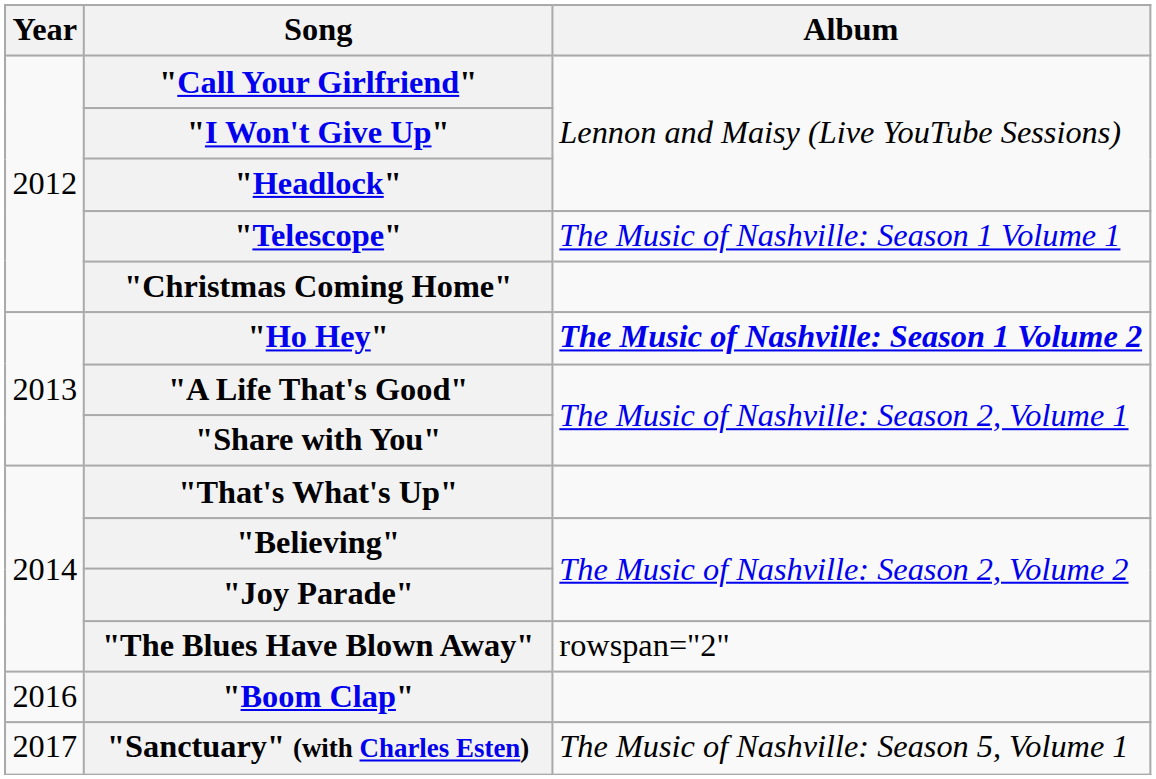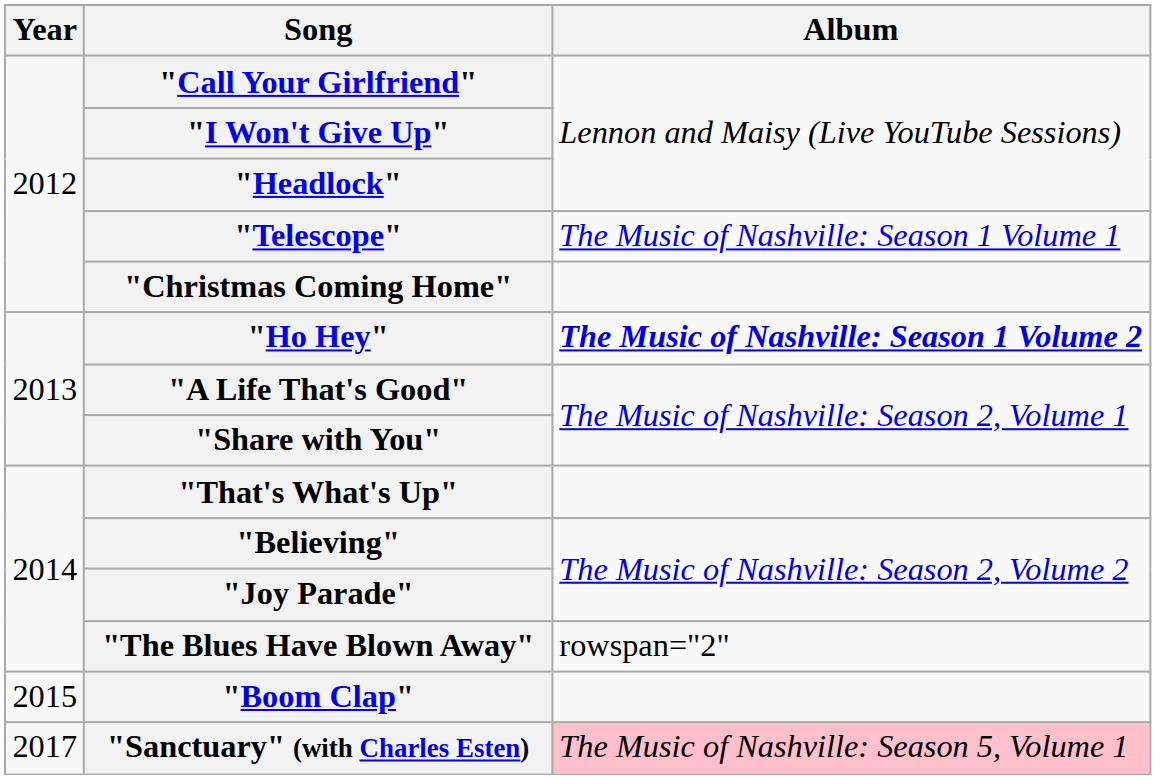(45, 696) 2016 -> (45, 696) 2015
(844, 747) no background -> (844, 747) pink background
